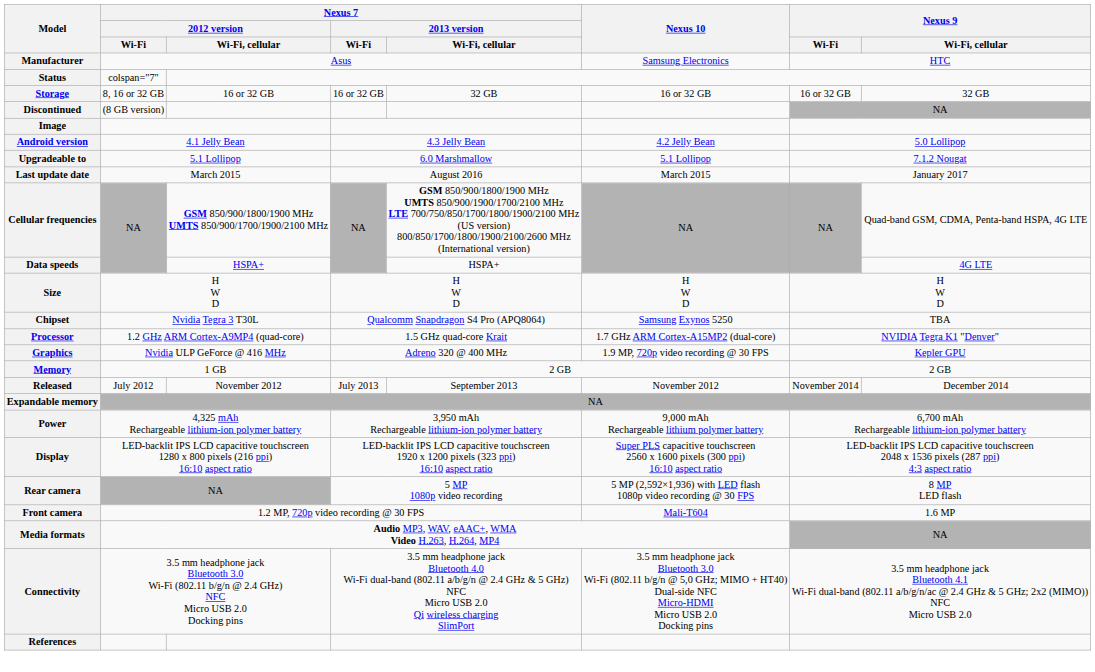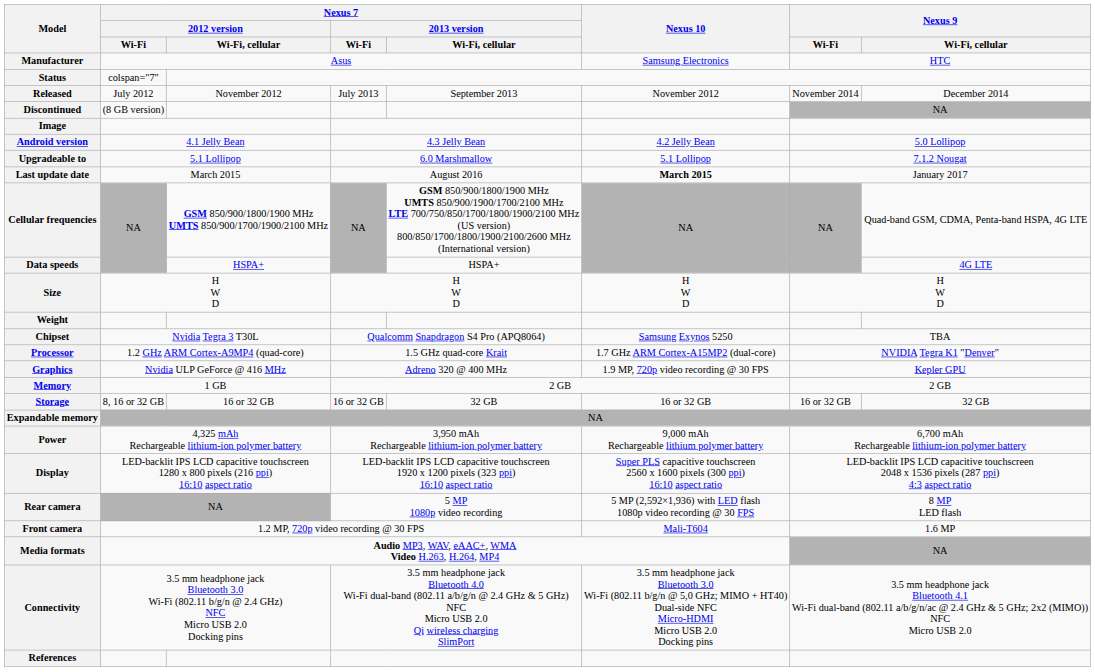rows swapped: (52, 385) <-> (52, 93)
(686, 175) normal -> (686, 175) bold
+ row: (52, 320)
